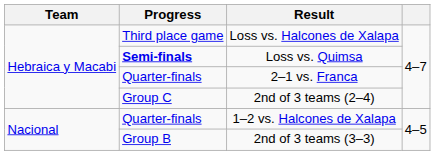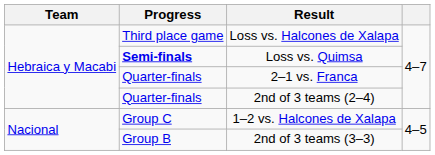(147, 98) Group C -> (162, 98) Quarter-finals
(162, 118) Quarter-finals -> (147, 118) Group C
